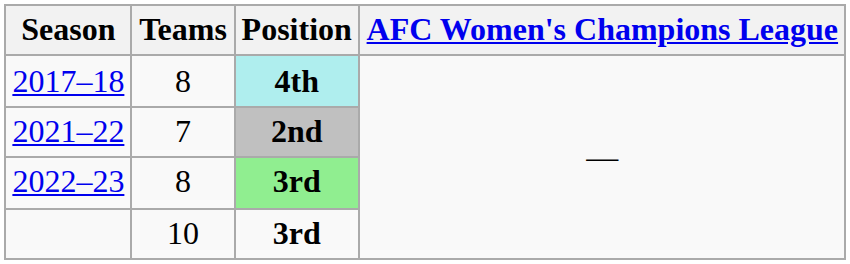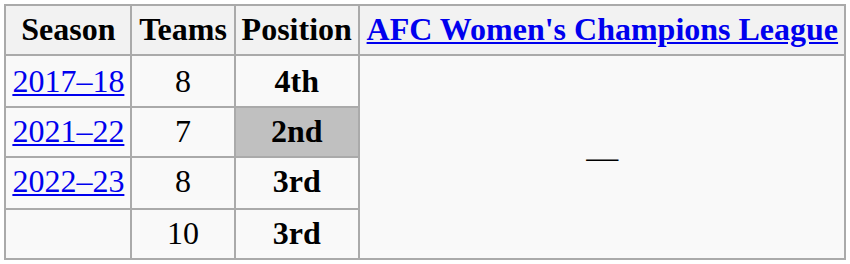(297, 80) paleturquoise background -> (297, 80) no background
(297, 182) lightgreen background -> (297, 182) no background
